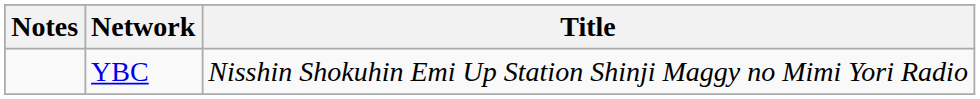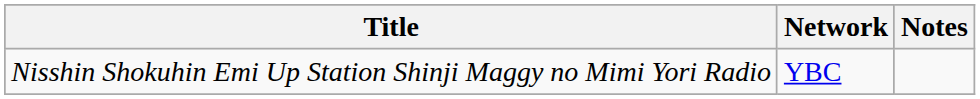columns swapped: (588, 26) <-> (45, 26)
